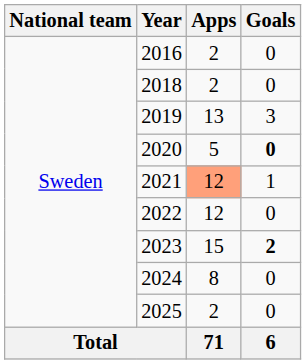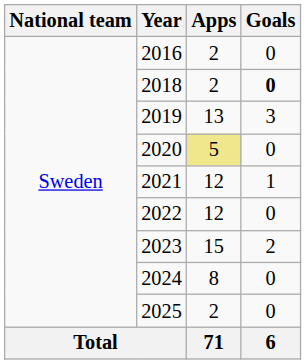(271, 85) normal -> (271, 85) bold
(214, 149) no background -> (214, 149) khaki background
(271, 149) bold -> (271, 149) normal
(214, 181) lightsalmon background -> (214, 181) no background
(271, 246) bold -> (271, 246) normal
